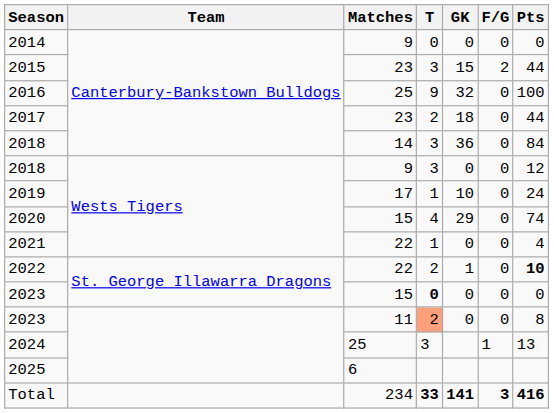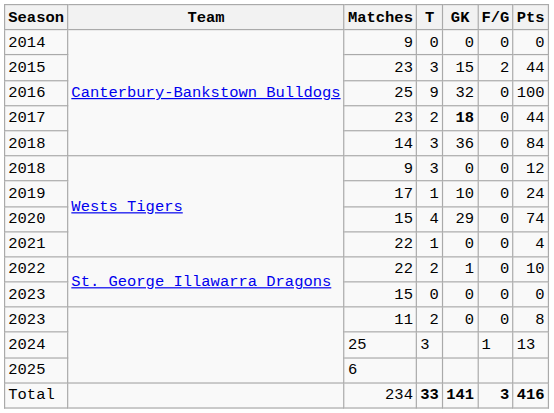(465, 118) normal -> (465, 118) bold
(535, 269) bold -> (535, 269) normal
(434, 295) bold -> (434, 295) normal
(434, 320) lightsalmon background -> (434, 320) no background
